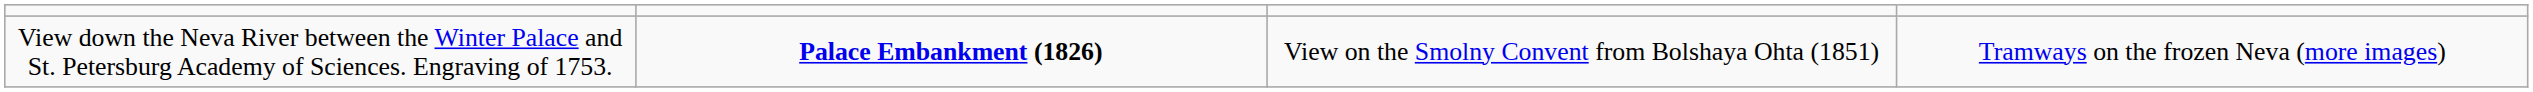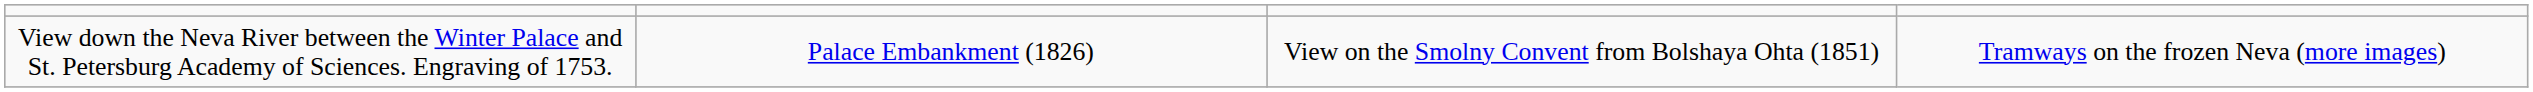(951, 51) bold -> (951, 51) normal
